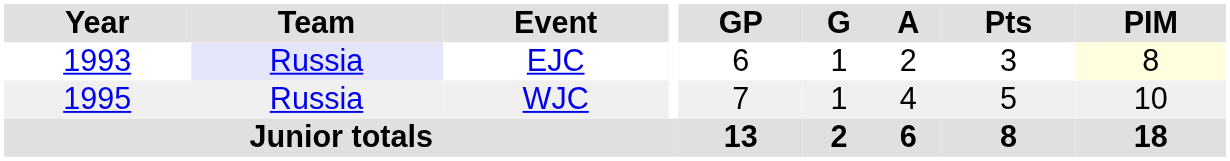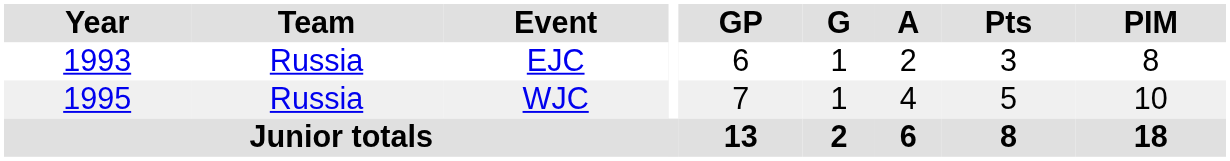(317, 60) lavender background -> (317, 60) no background
(1151, 60) lightyellow background -> (1151, 60) no background
